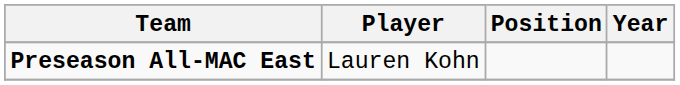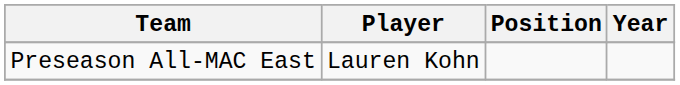(163, 61) bold -> (163, 61) normal
